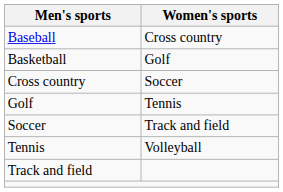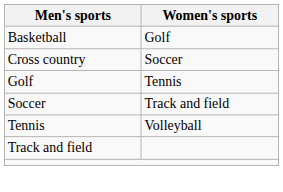- row: (32, 37)
